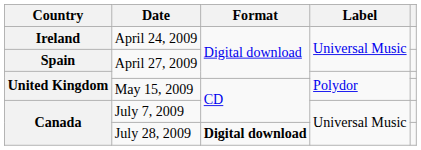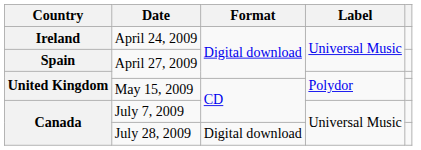(255, 133) bold -> (253, 133) normal
